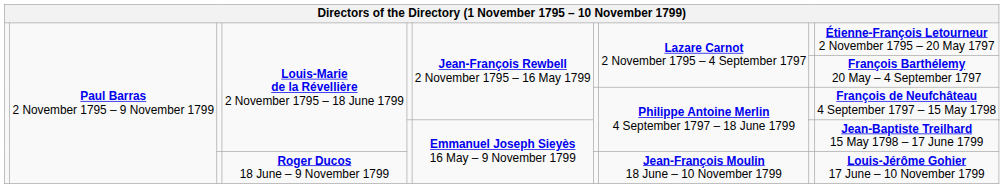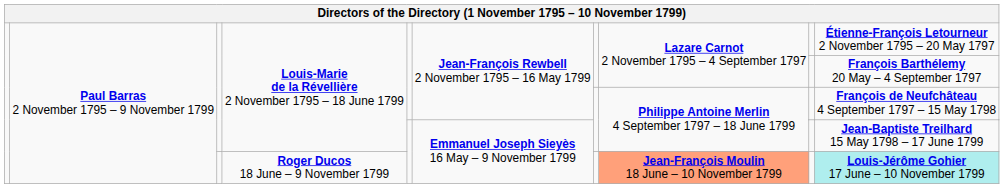(704, 167) no background -> (704, 167) lightsalmon background
(907, 167) no background -> (907, 167) paleturquoise background
